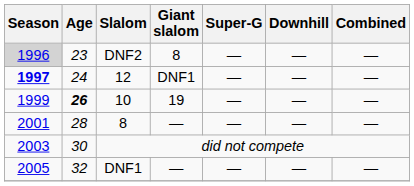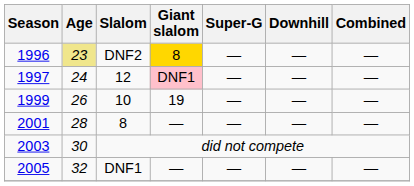(33, 54) lightgrey background -> (33, 54) no background
(79, 54) no background -> (79, 54) khaki background
(176, 54) no background -> (176, 54) gold background
(33, 77) bold -> (33, 77) normal
(176, 77) no background -> (176, 77) pink background
(79, 100) bold -> (79, 100) normal
